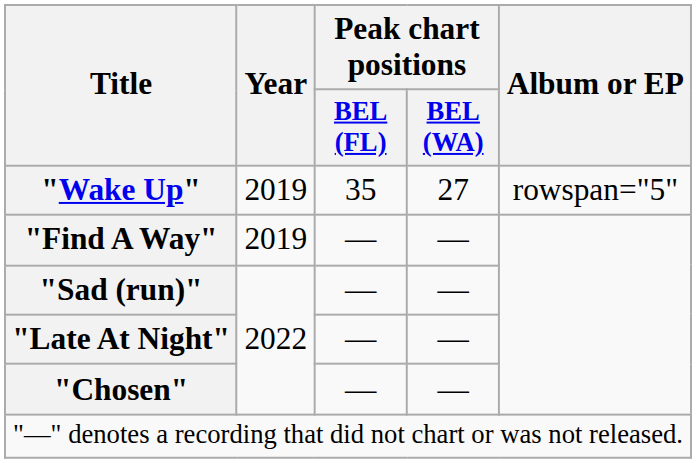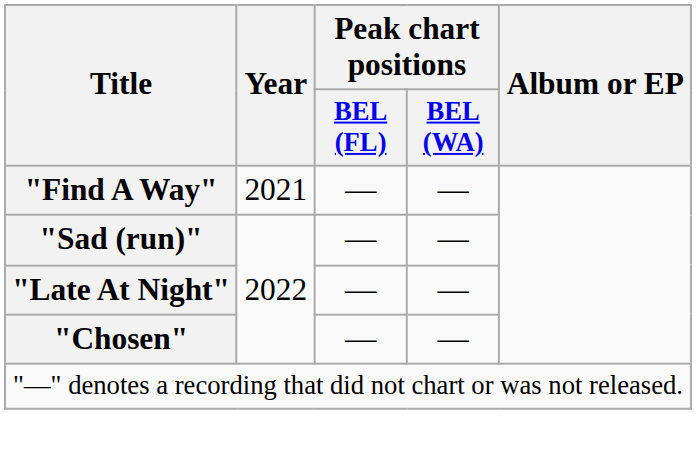- row: (121, 189)
(276, 239) 2019 -> (276, 189) 2021
